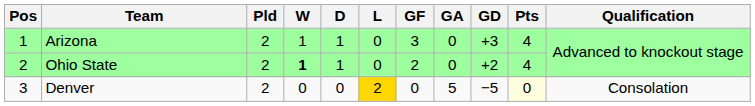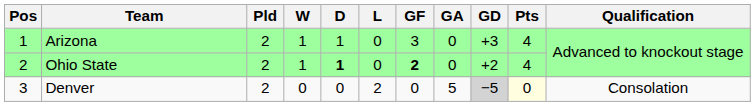(303, 64) bold -> (303, 64) normal
(340, 64) normal -> (340, 64) bold
(415, 64) normal -> (415, 64) bold
(377, 88) gold background -> (377, 88) no background
(490, 88) no background -> (490, 88) lightgrey background
